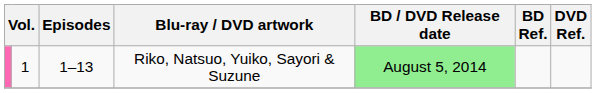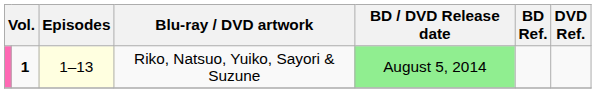(25, 66) normal -> (25, 66) bold
(76, 66) no background -> (76, 66) lightyellow background
